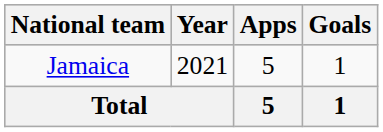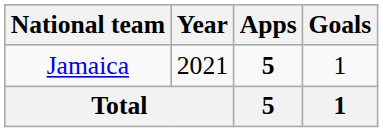(268, 65) normal -> (268, 65) bold
